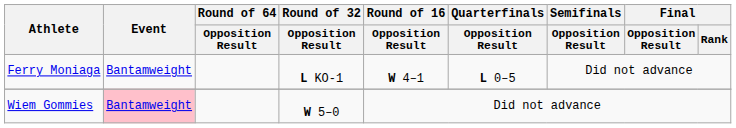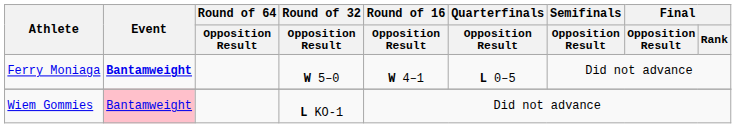(149, 71) normal -> (149, 71) bold
(322, 79) L KO-1 -> (322, 79) W 5–0
(322, 113) W 5–0 -> (322, 113) L KO-1
